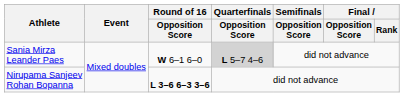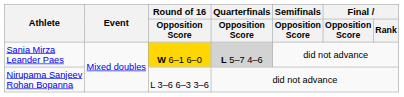(180, 60) no background -> (180, 60) gold background
(180, 85) bold -> (180, 85) normal
